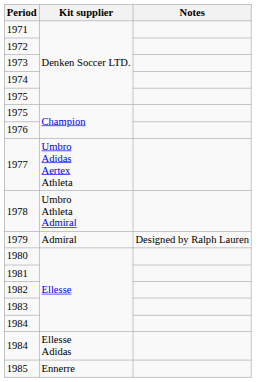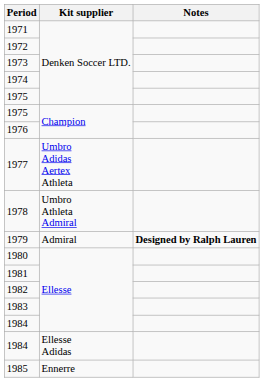(192, 239) normal -> (196, 239) bold
